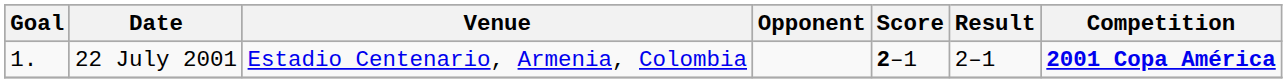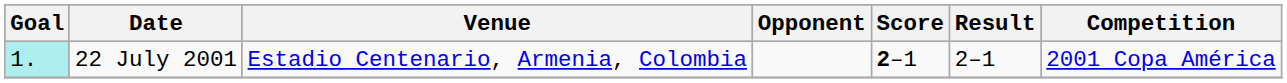(24, 60) no background -> (24, 60) paleturquoise background
(1161, 60) bold -> (1161, 60) normal
